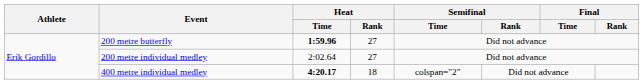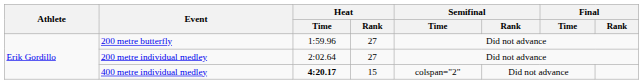(322, 42) bold -> (322, 42) normal
(372, 72) 18 -> (372, 72) 15
